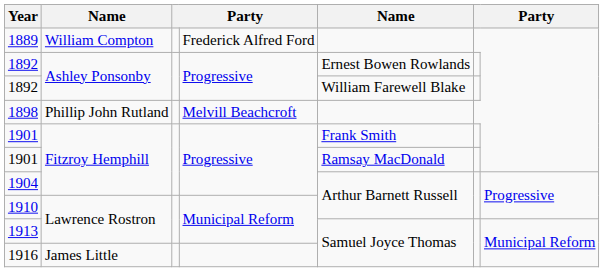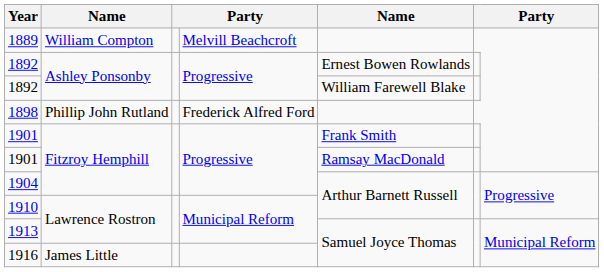(248, 40) Frederick Alfred Ford -> (240, 40) Melvill Beachcroft
(240, 111) Melvill Beachcroft -> (248, 111) Frederick Alfred Ford
